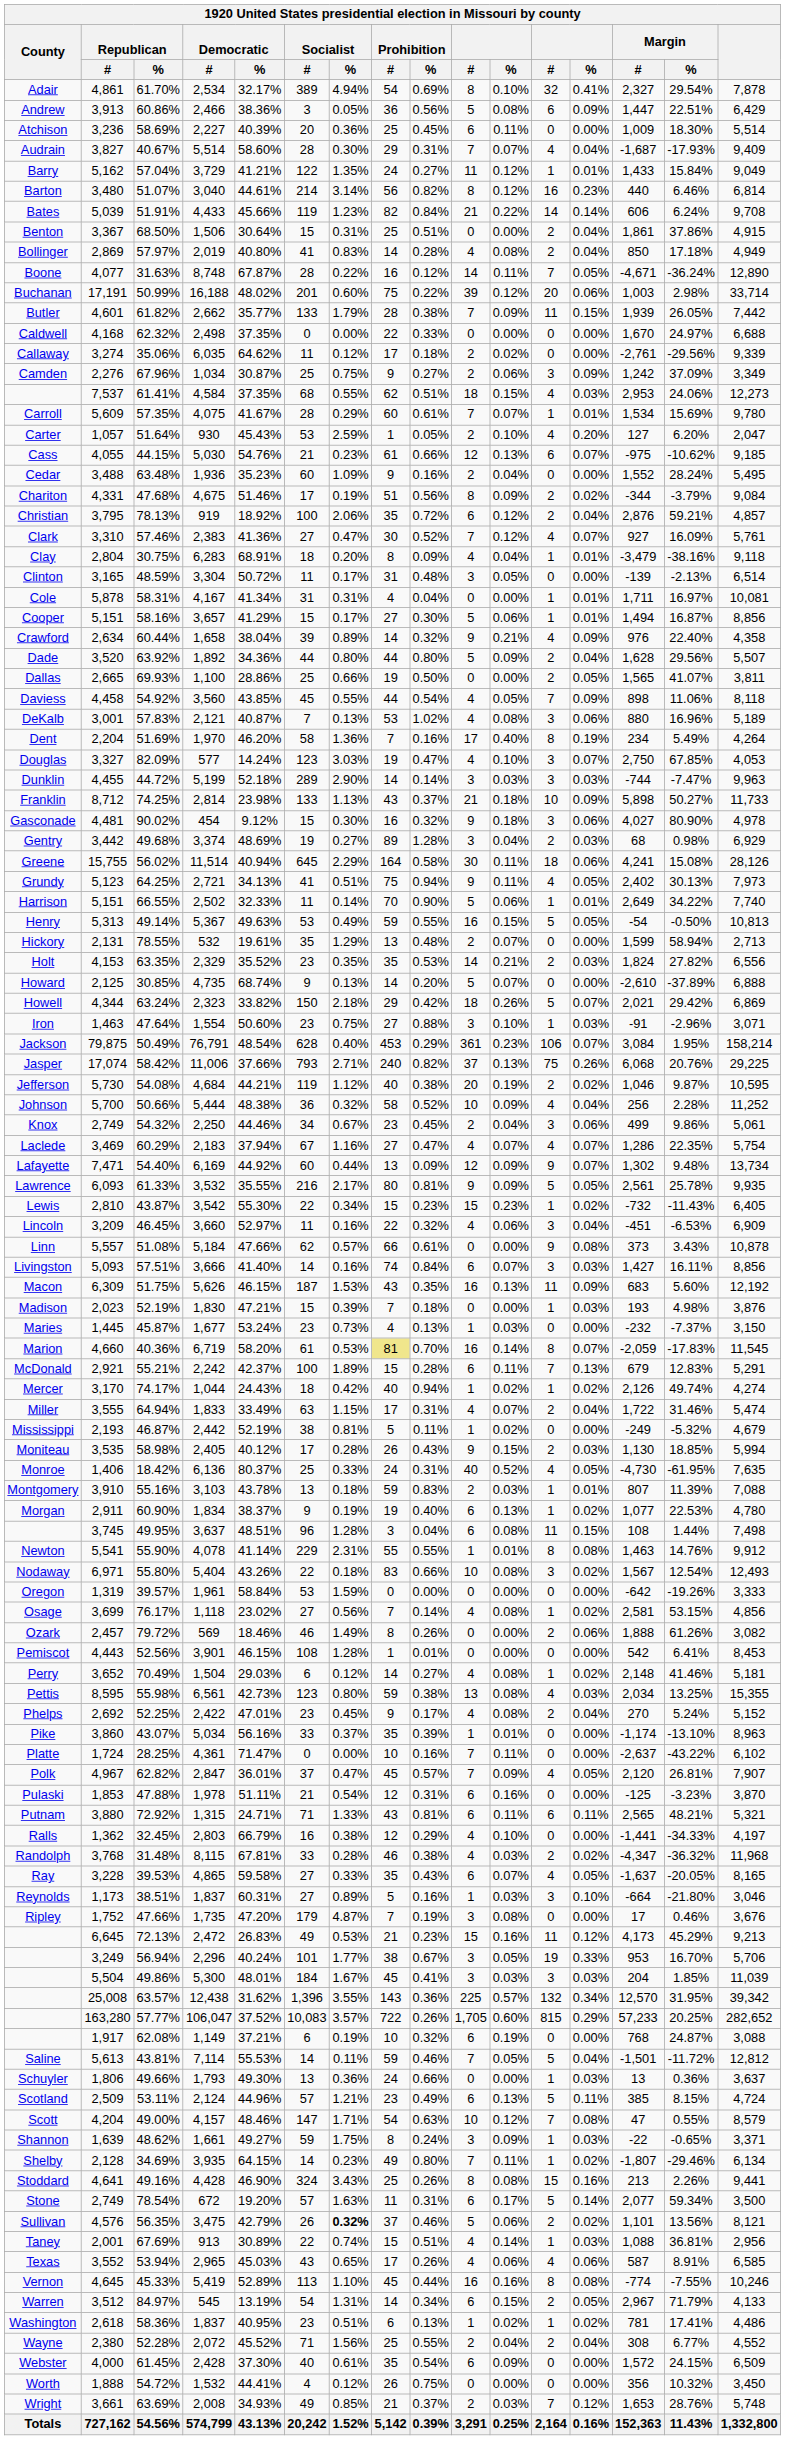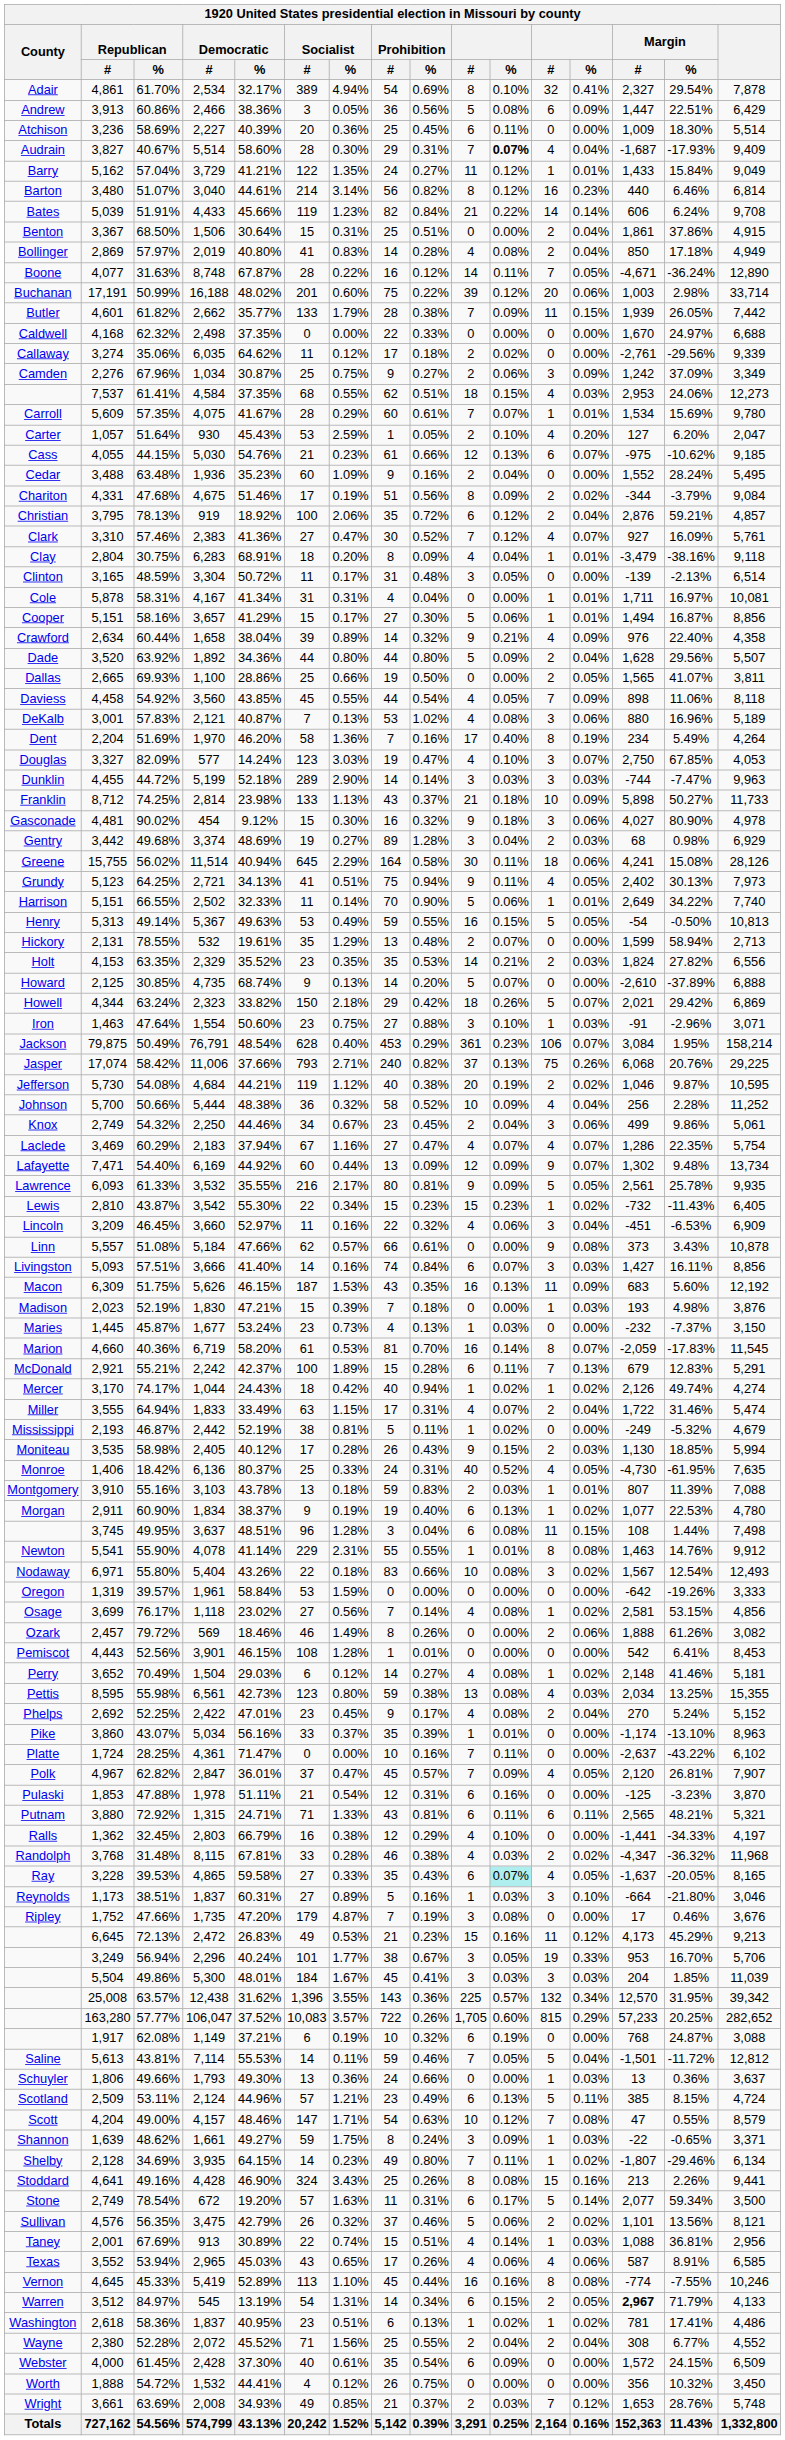(511, 150) normal -> (511, 150) bold
(391, 1348) khaki background -> (391, 1348) no background
(511, 1876) no background -> (511, 1876) paleturquoise background
(351, 2221) bold -> (351, 2221) normal
(638, 2302) normal -> (638, 2302) bold
